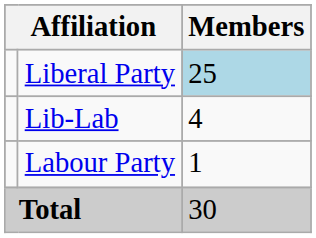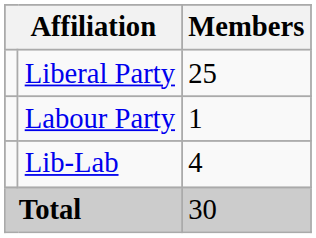(203, 72) lightblue background -> (203, 72) no background
rows swapped: (72, 118) <-> (100, 163)
